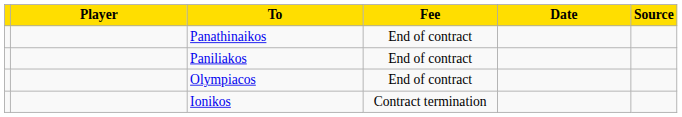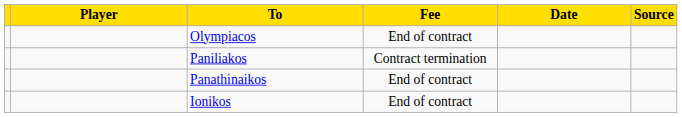rows swapped: (228, 36) <-> (223, 79)
(430, 58) End of contract -> (430, 58) Contract termination
(430, 101) Contract termination -> (430, 101) End of contract
